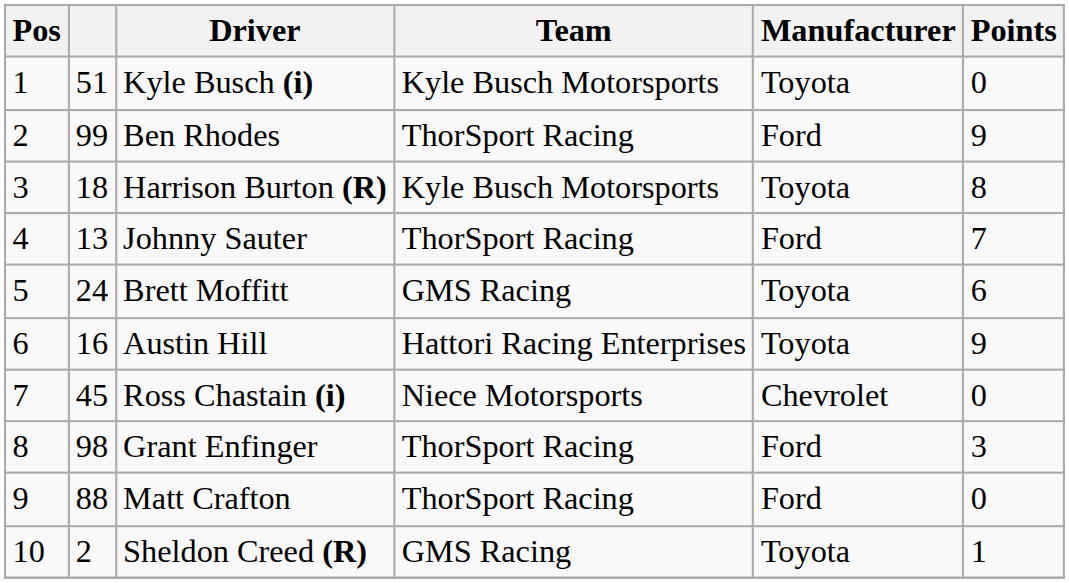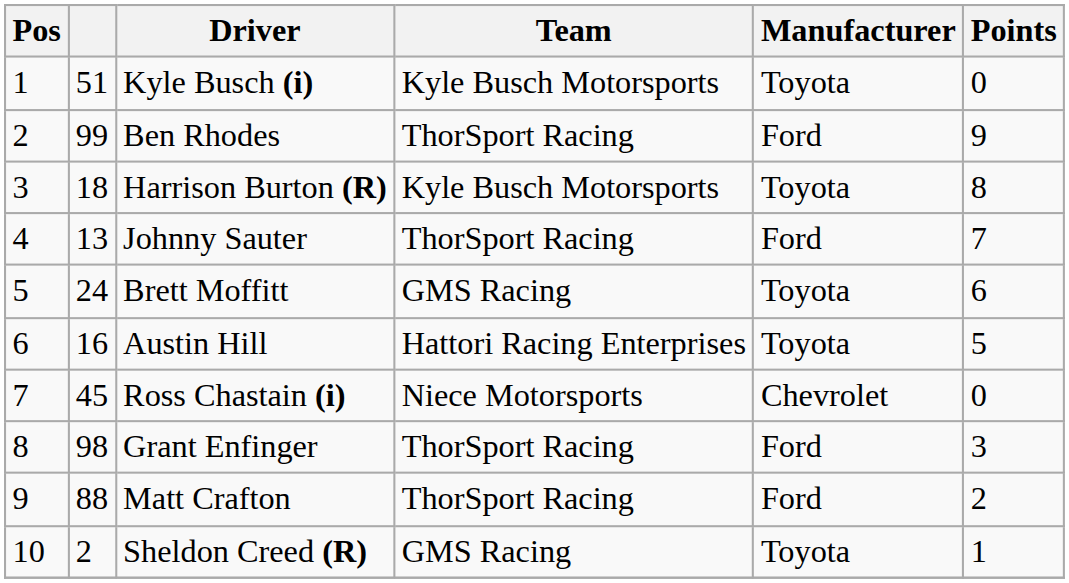(979, 342) 9 -> (979, 342) 5
(979, 498) 0 -> (979, 498) 2
